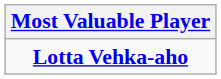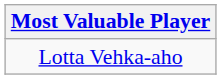(110, 56) bold -> (111, 56) normal
